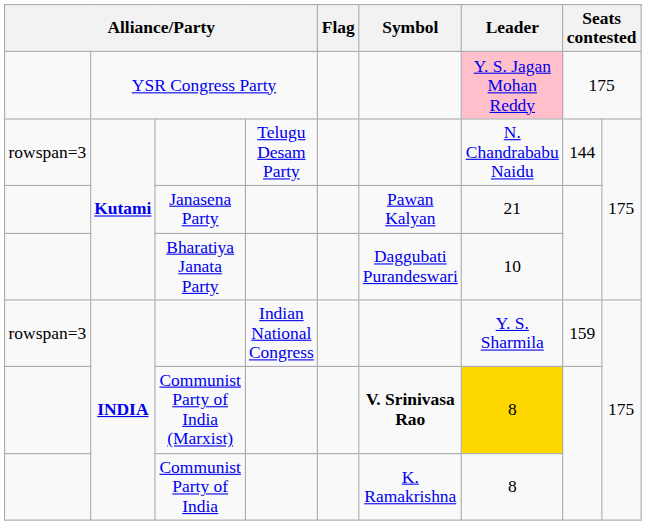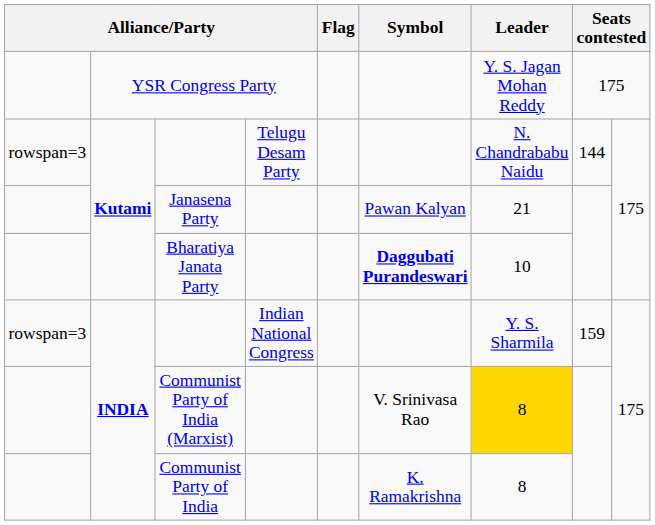(512, 85) pink background -> (522, 85) no background
(410, 266) normal -> (415, 266) bold
(410, 409) bold -> (415, 409) normal
